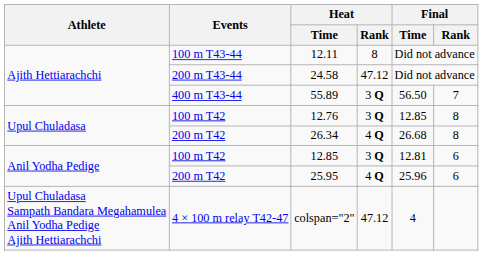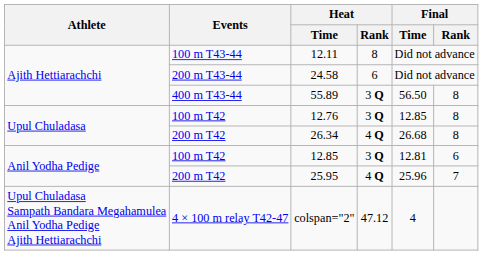(375, 75) 47.12 -> (375, 75) 6
(456, 95) 7 -> (456, 95) 8
(456, 176) 6 -> (456, 176) 7
